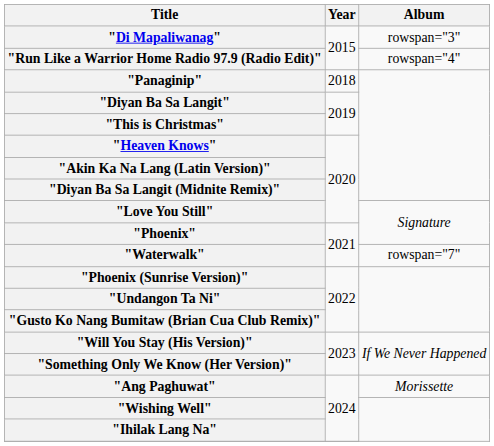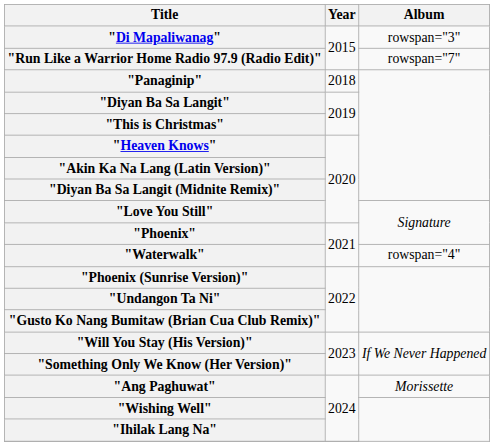(424, 59) rowspan="4" -> (424, 59) rowspan="7"
(424, 255) rowspan="7" -> (424, 255) rowspan="4"
